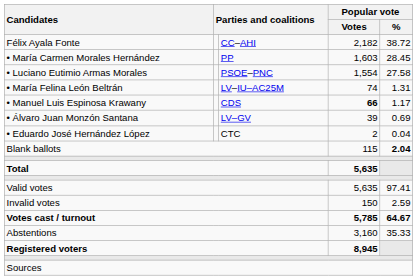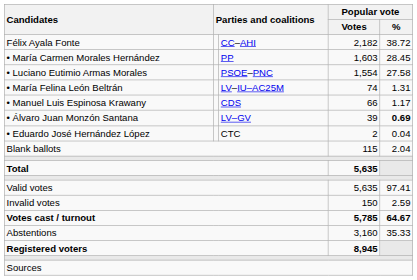(372, 103) bold -> (372, 103) normal
(401, 118) normal -> (401, 118) bold
(401, 149) bold -> (401, 149) normal
